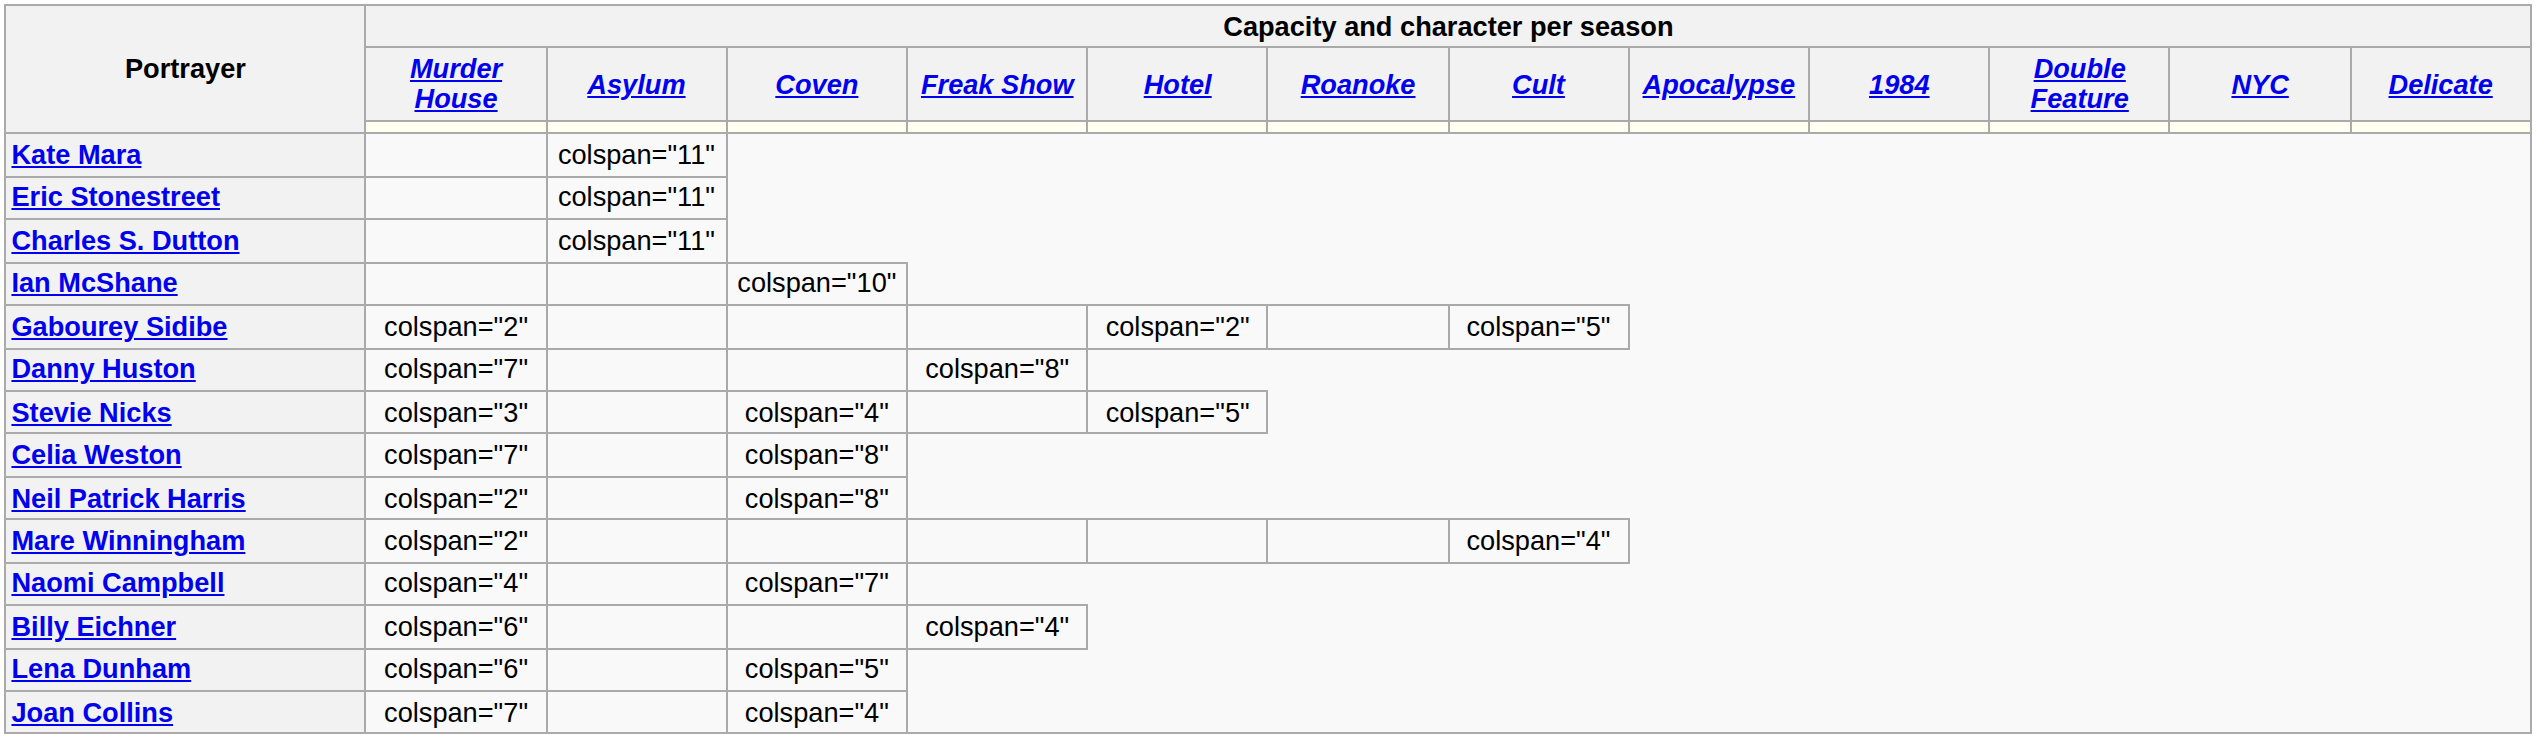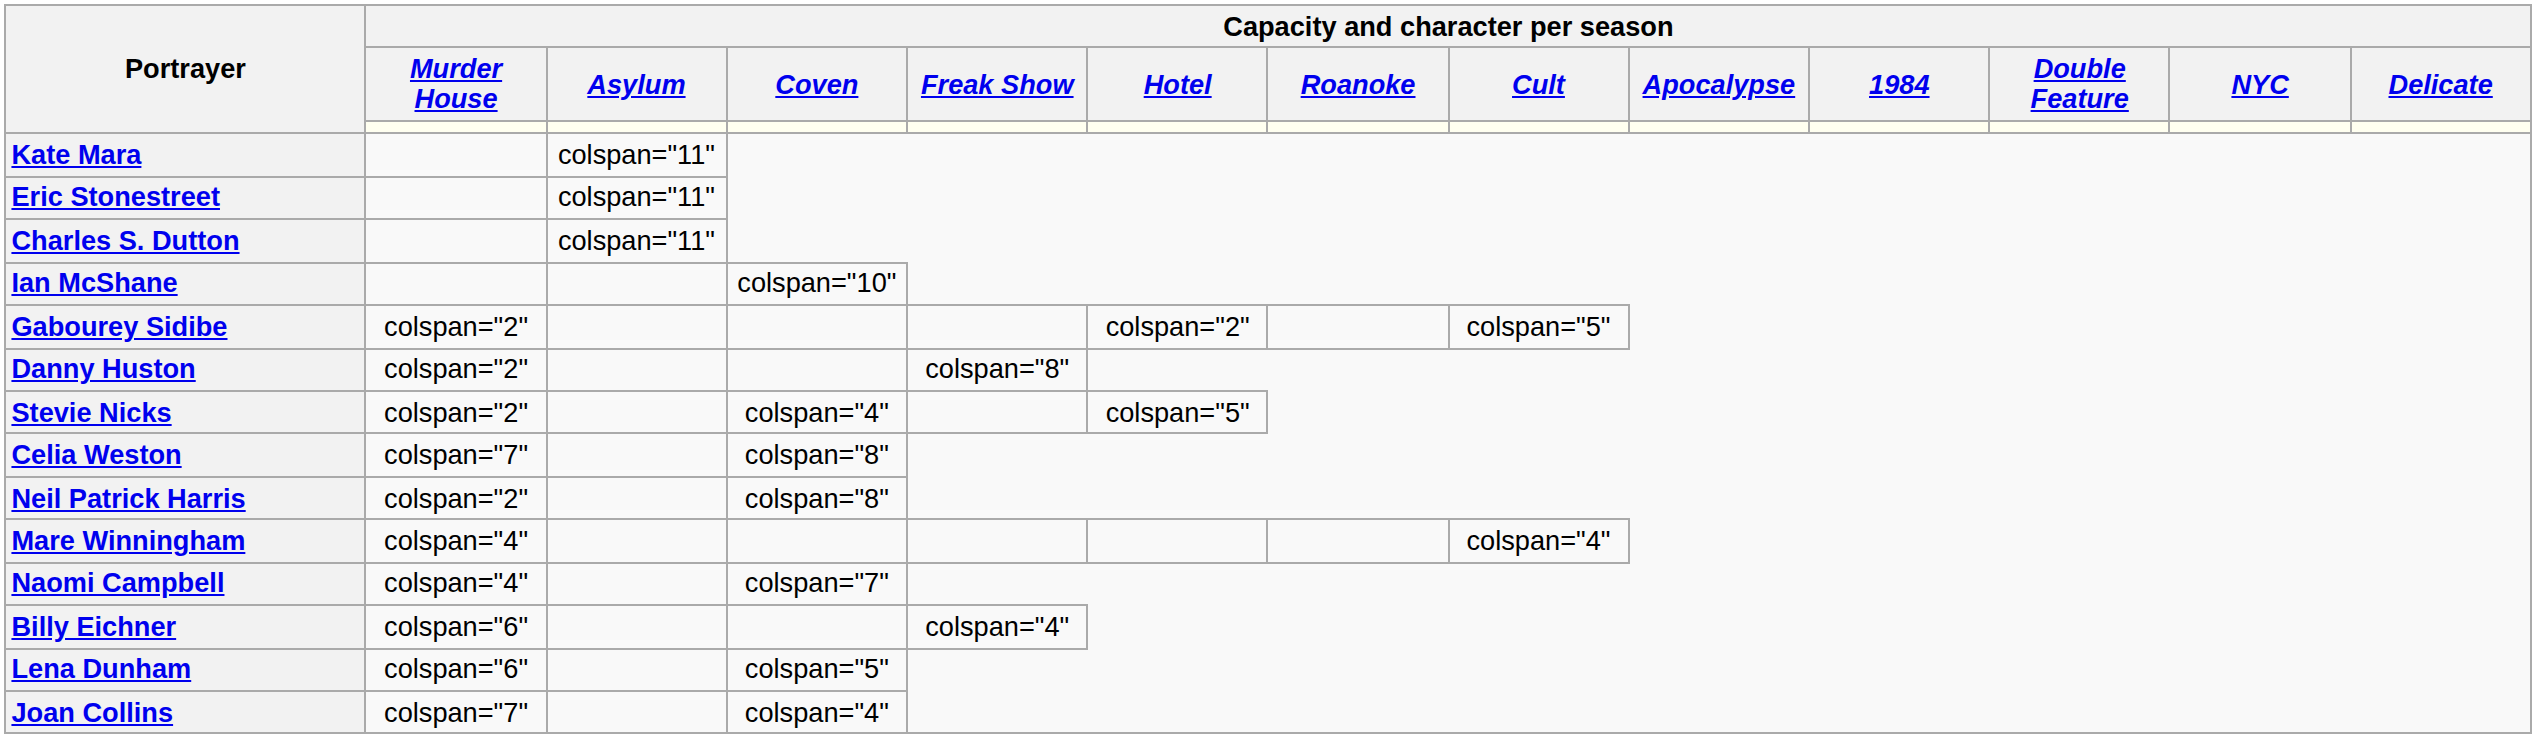(456, 369) colspan="7" -> (456, 369) colspan="2"
(456, 412) colspan="3" -> (456, 412) colspan="2"
(456, 541) colspan="2" -> (456, 541) colspan="4"
